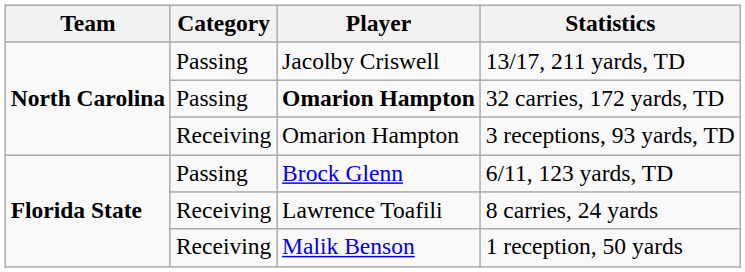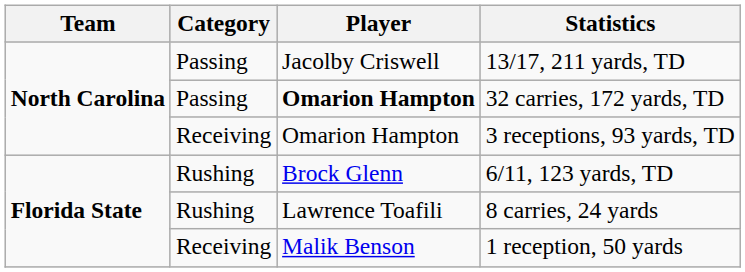(212, 172) Passing -> (215, 172) Rushing
(224, 210) Receiving -> (215, 210) Rushing
